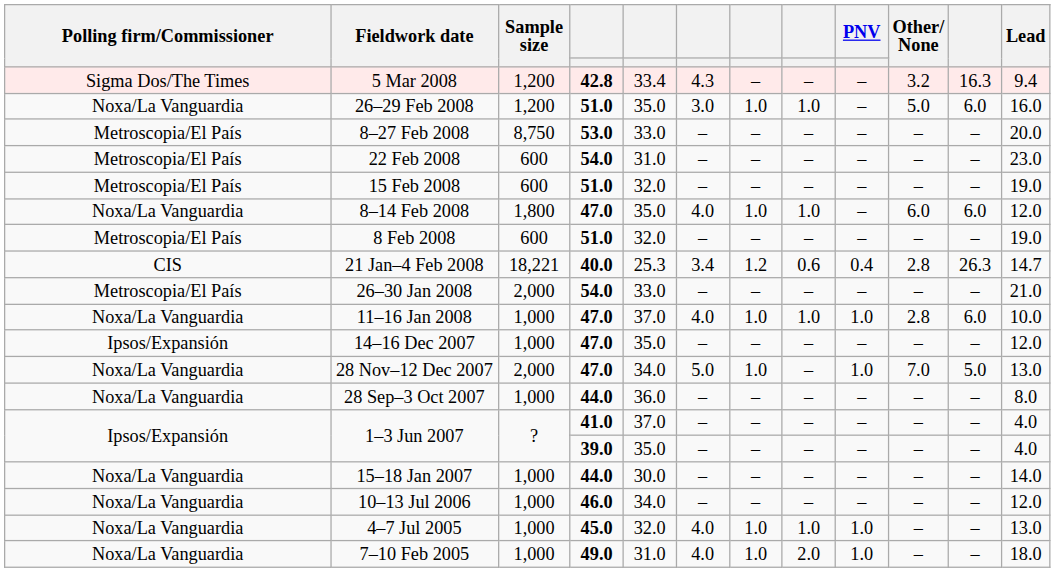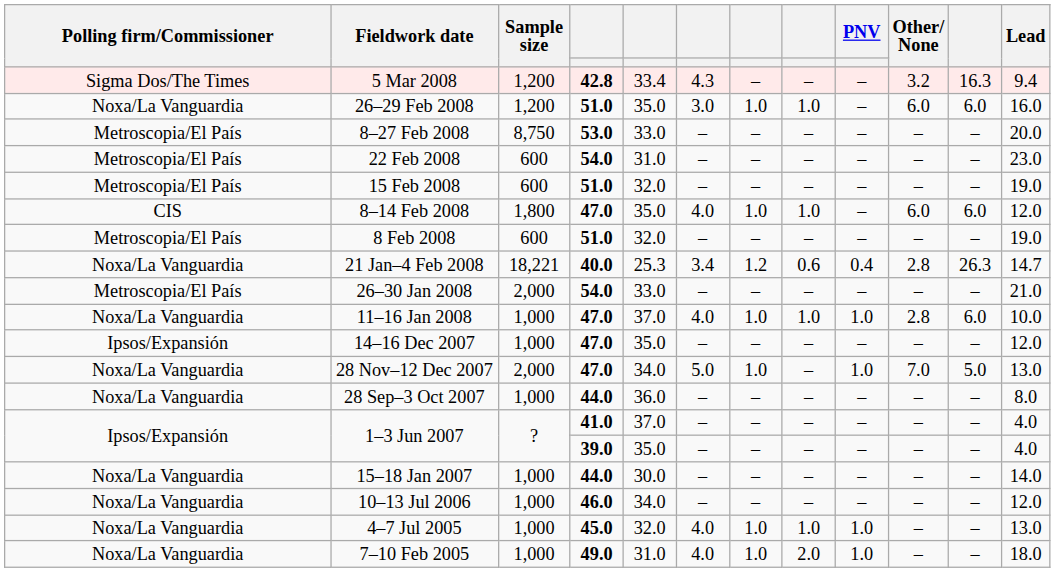(918, 106) 5.0 -> (918, 106) 6.0
(168, 212) Noxa/La Vanguardia -> (168, 212) CIS
(168, 265) CIS -> (168, 265) Noxa/La Vanguardia
